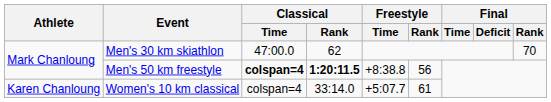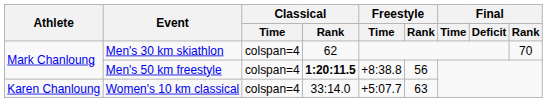(274, 51) 47:00.0 -> (272, 51) colspan=4
(274, 70) bold -> (272, 70) normal
(425, 89) 61 -> (421, 89) 63
